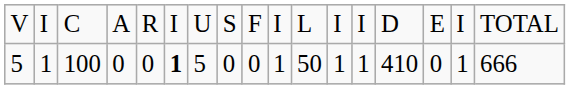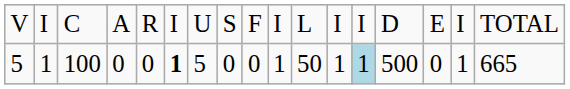(363, 63) no background -> (363, 63) lightblue background
(400, 63) 410 -> (400, 63) 500
(499, 63) 666 -> (499, 63) 665
